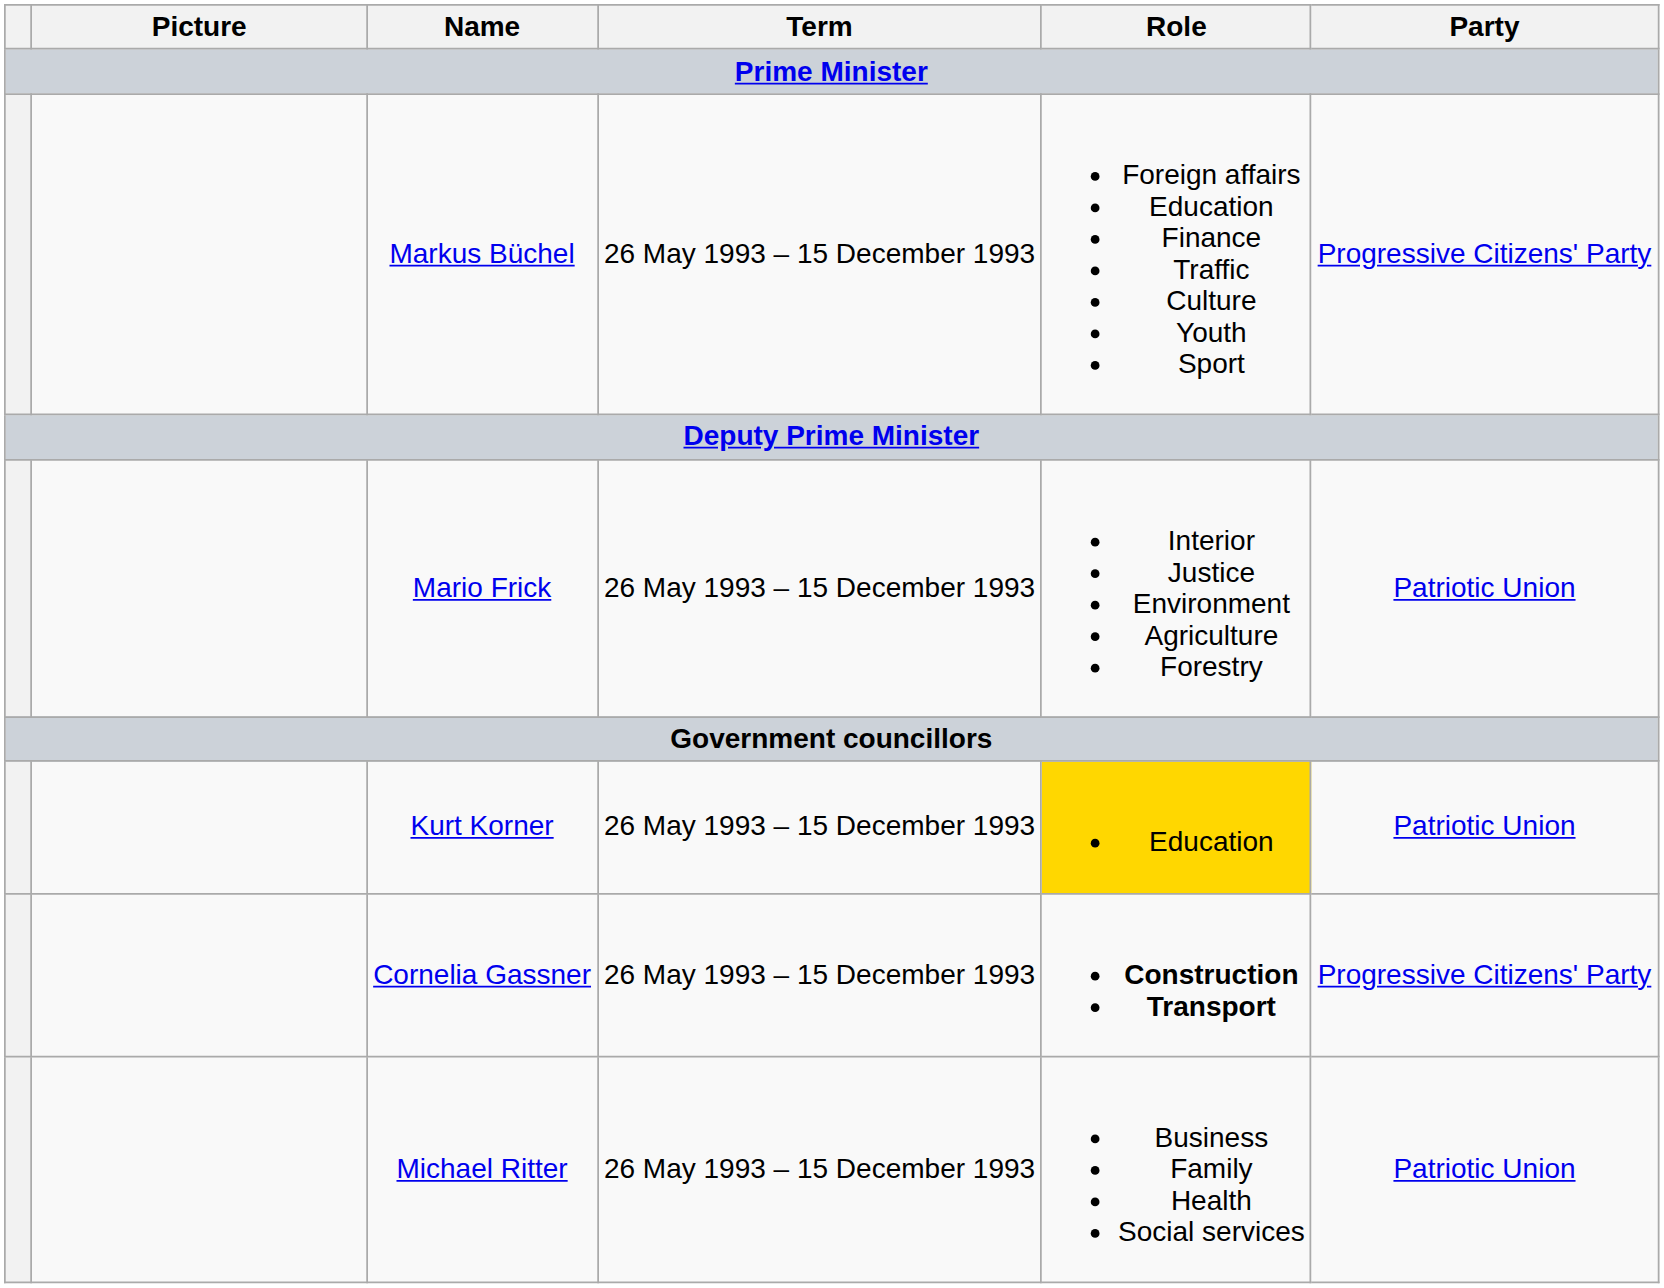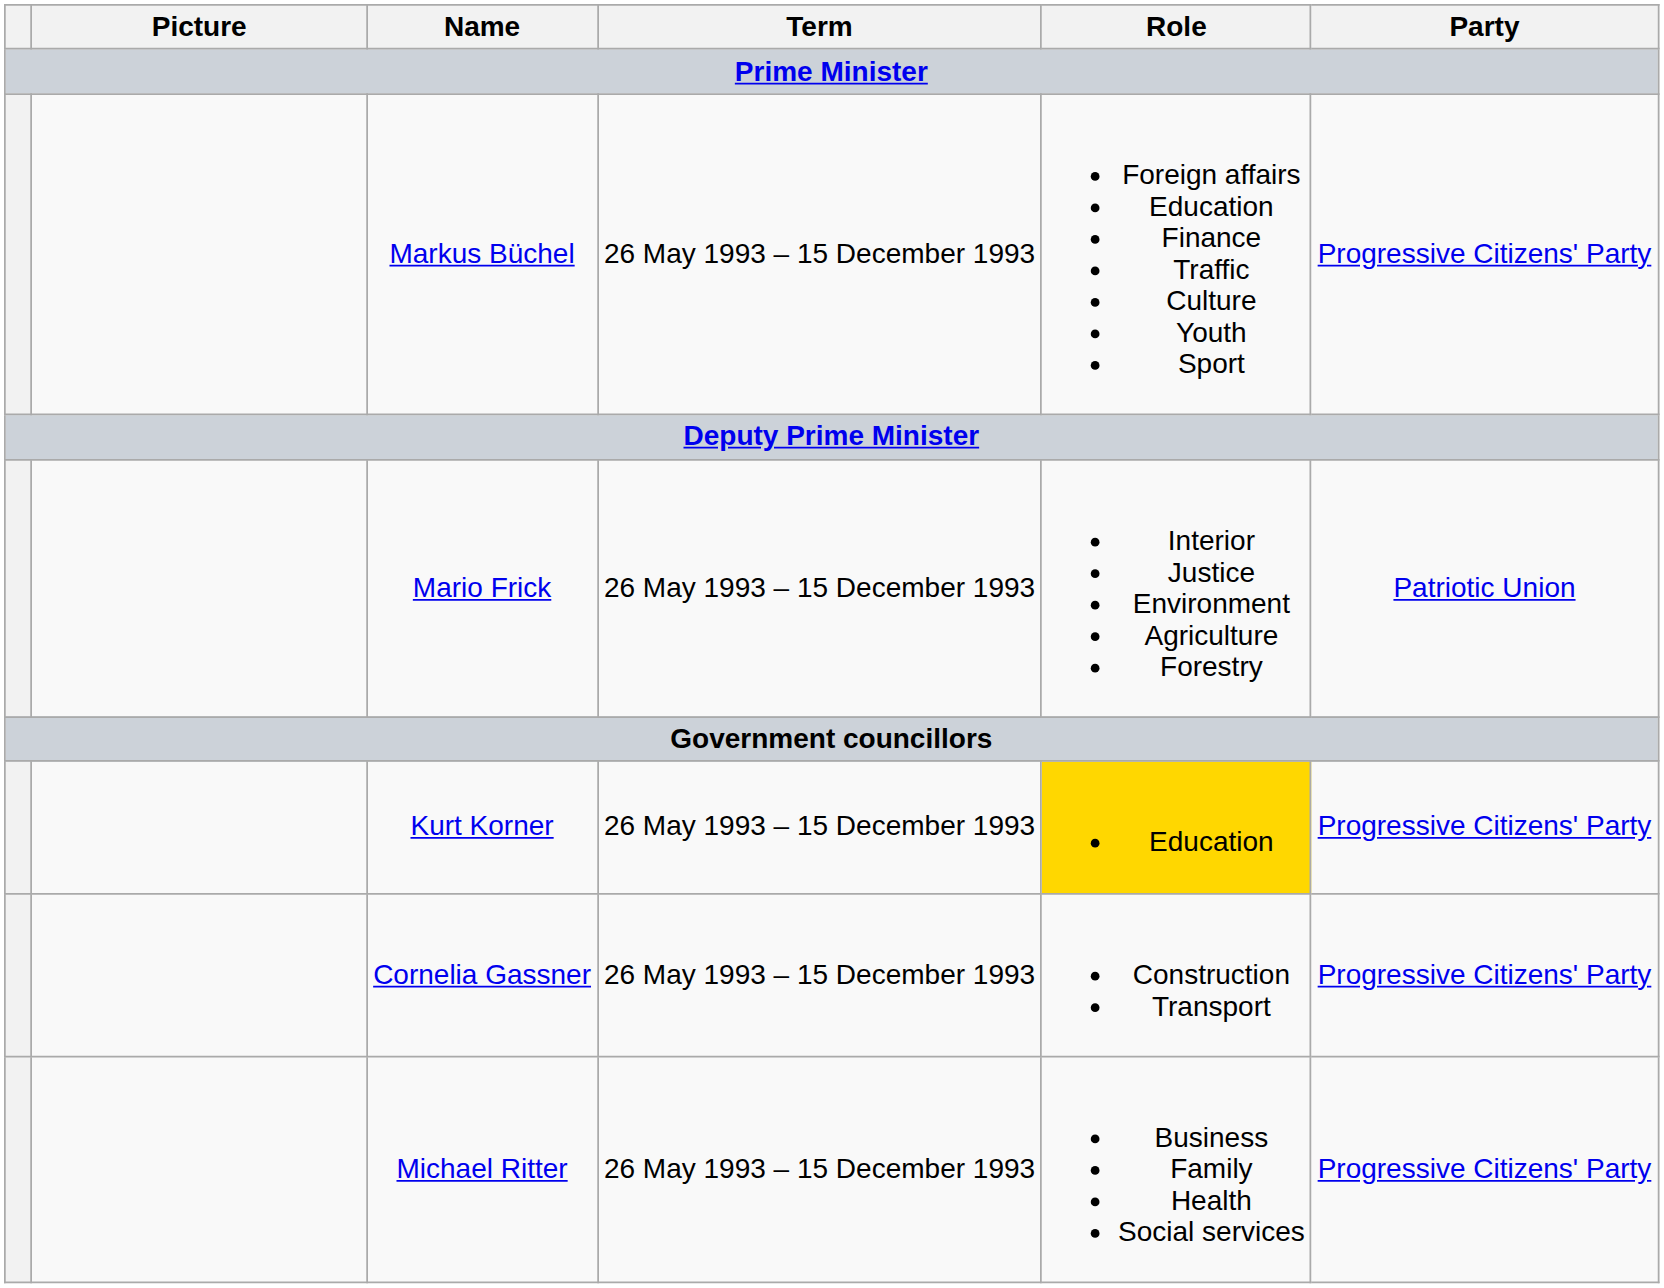(1484, 826) Patriotic Union -> (1484, 826) Progressive Citizens' Party
(1176, 991) bold -> (1176, 991) normal
(1484, 1169) Patriotic Union -> (1484, 1169) Progressive Citizens' Party
